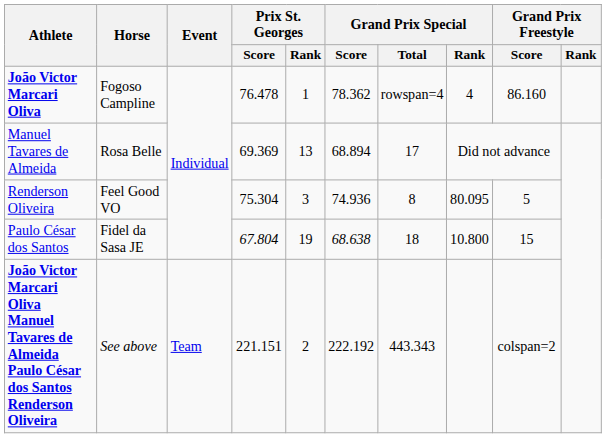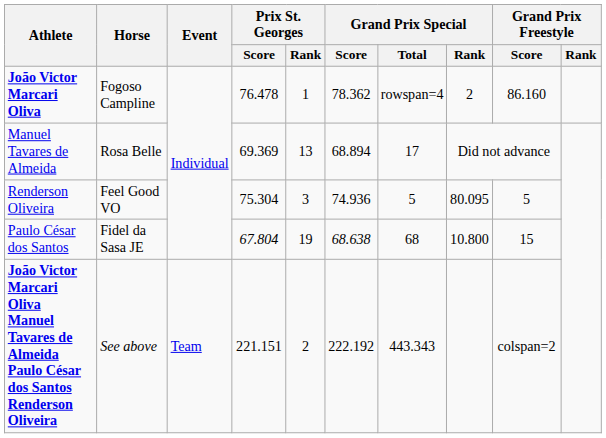(470, 95) 4 -> (470, 95) 2
(412, 200) 8 -> (412, 200) 5
(412, 239) 18 -> (412, 239) 68
